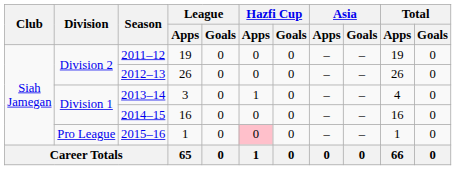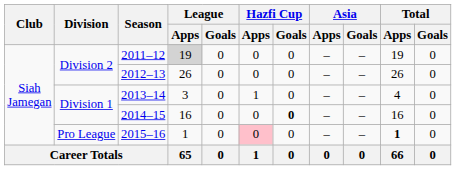(185, 54) no background -> (185, 54) lightgrey background
(291, 114) normal -> (291, 114) bold
(397, 134) normal -> (397, 134) bold
